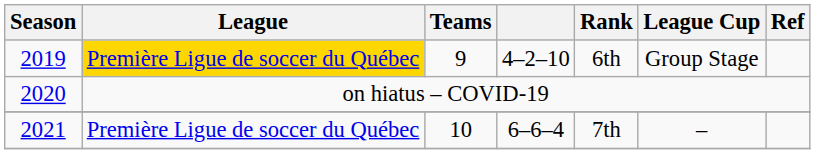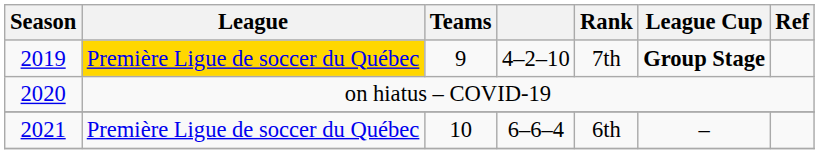(606, 58) 6th -> (606, 58) 7th
(702, 58) normal -> (704, 58) bold
(606, 129) 7th -> (606, 129) 6th
